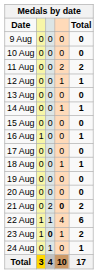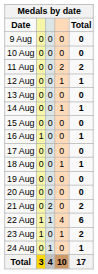(62, 206) bold -> (62, 206) normal
(50, 234) bold -> (50, 234) normal
